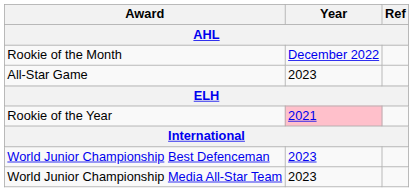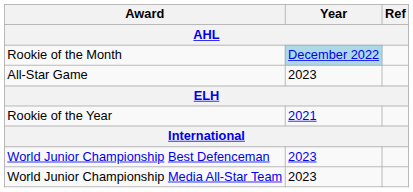(334, 55) no background -> (334, 55) lightblue background
(302, 116) pink background -> (302, 116) no background
